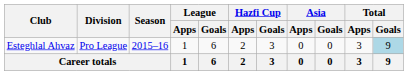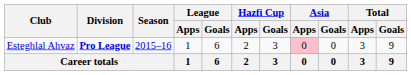(103, 45) normal -> (105, 45) bold
(301, 45) no background -> (304, 45) pink background
(388, 45) lightblue background -> (391, 45) no background
